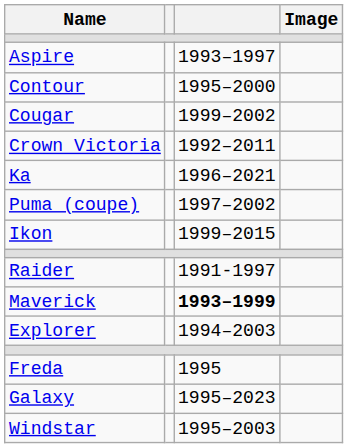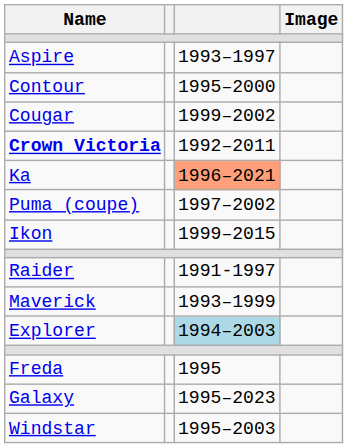(85, 146) normal -> (85, 146) bold
(227, 175) no background -> (227, 175) lightsalmon background
(227, 302) bold -> (227, 302) normal
(227, 331) no background -> (227, 331) lightblue background
